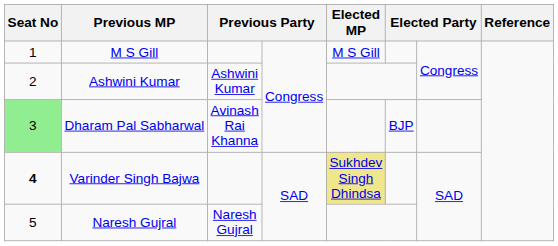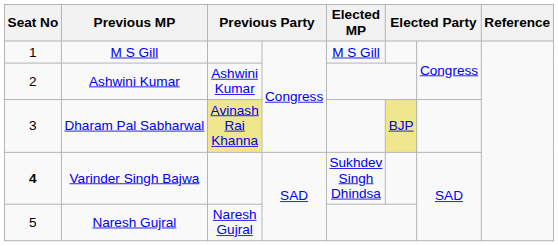(33, 125) lightgreen background -> (33, 125) no background
(235, 125) no background -> (235, 125) khaki background
(401, 125) no background -> (401, 125) khaki background
(356, 178) khaki background -> (356, 178) no background
